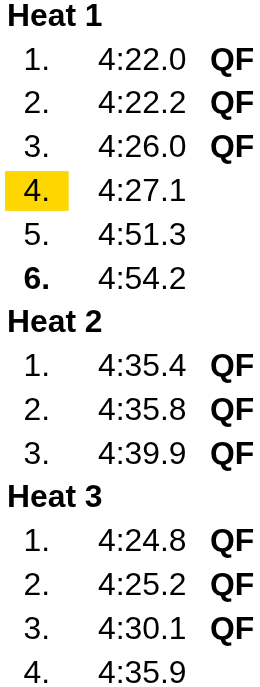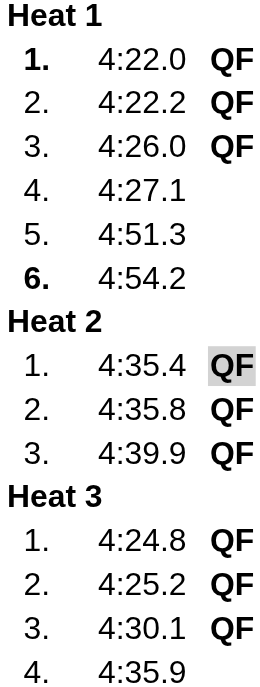(37, 59) normal -> (37, 59) bold
(37, 190) gold background -> (37, 190) no background
(232, 365) no background -> (232, 365) lightgrey background
